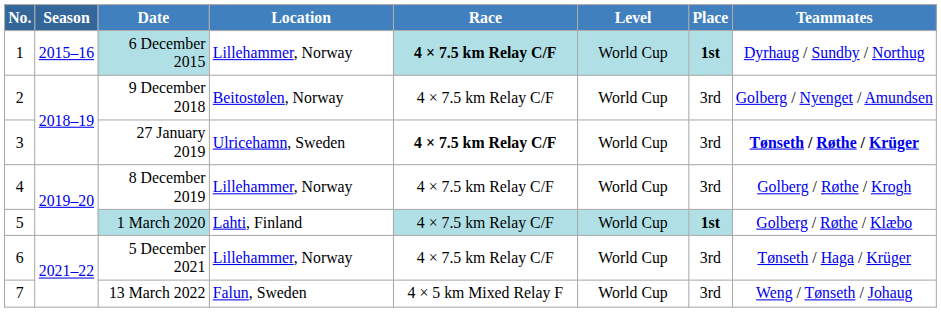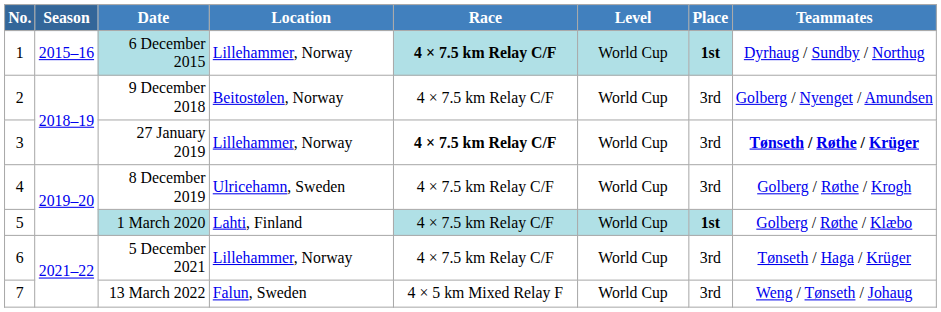(279, 142) Ulricehamn, Sweden -> (283, 142) Lillehammer, Norway
(283, 187) Lillehammer, Norway -> (279, 187) Ulricehamn, Sweden
